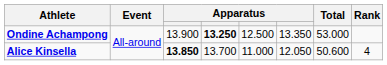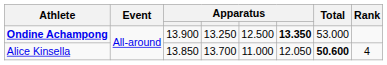(220, 35) bold -> (220, 35) normal
(295, 35) normal -> (295, 35) bold
(41, 52) bold -> (39, 52) normal
(182, 52) bold -> (182, 52) normal
(333, 52) normal -> (333, 52) bold
